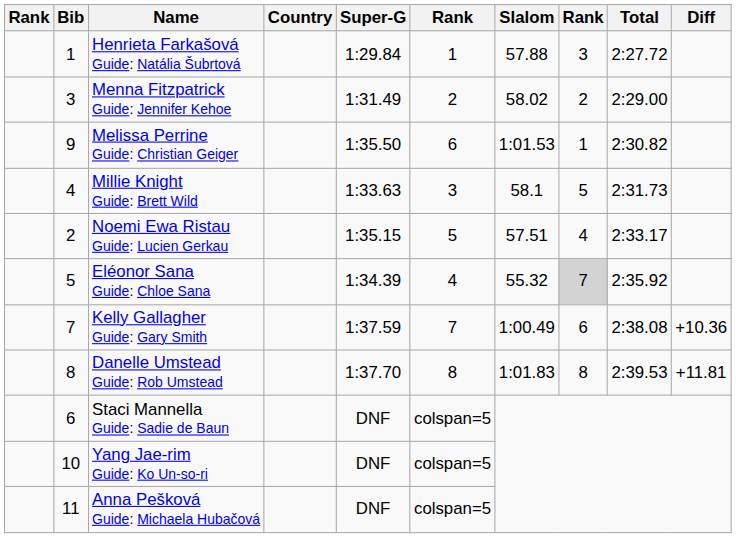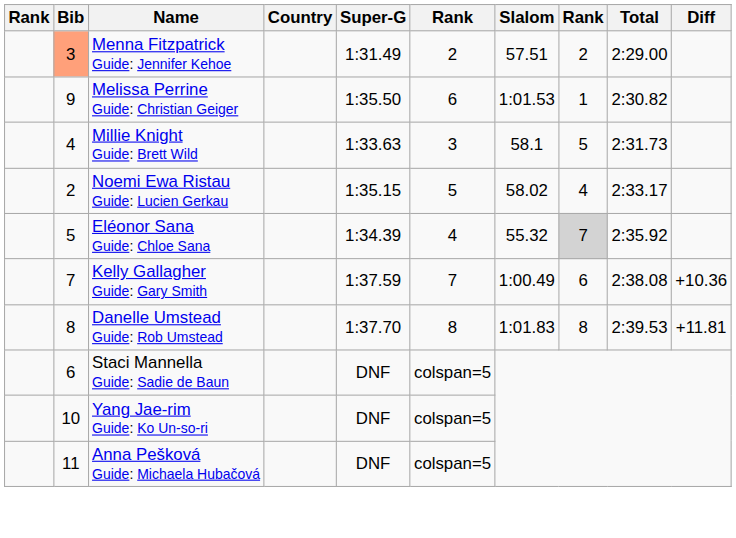- row: (166, 53)
(71, 99) no background -> (71, 53) lightsalmon background
(527, 99) 58.02 -> (527, 53) 57.51
(527, 236) 57.51 -> (527, 190) 58.02
